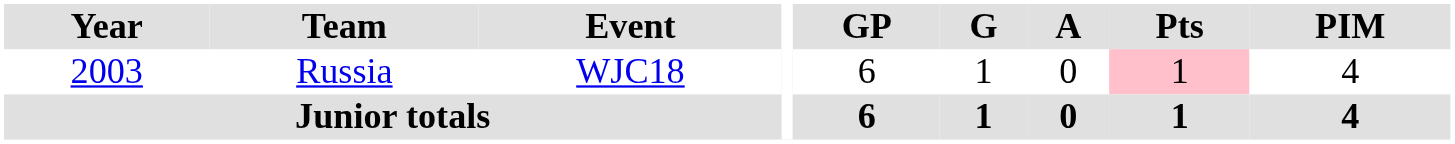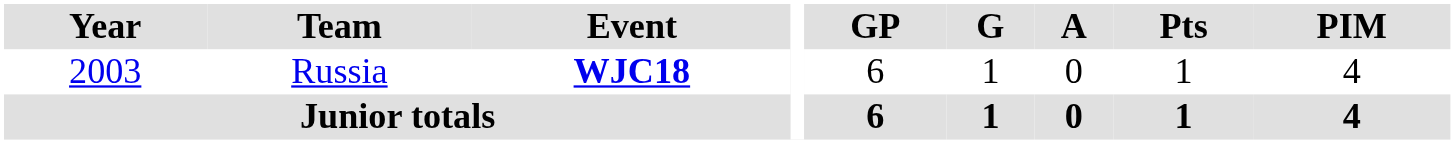(630, 71) normal -> (632, 71) bold
(1180, 71) pink background -> (1184, 71) no background
